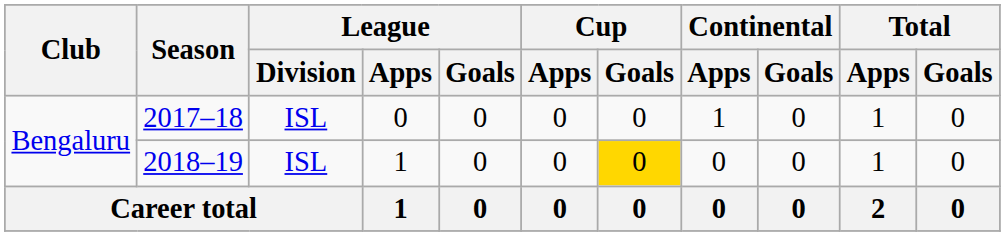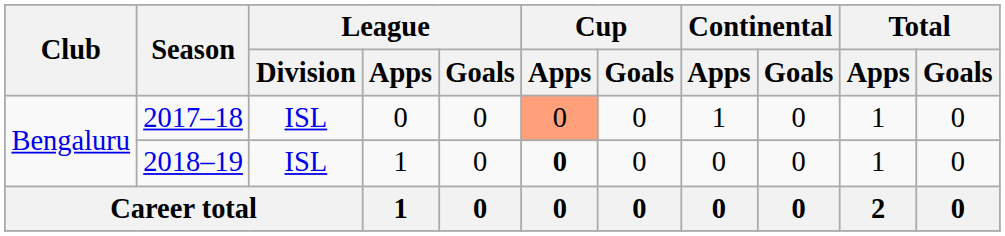(560, 117) no background -> (560, 117) lightsalmon background
(560, 162) normal -> (560, 162) bold
(639, 162) gold background -> (639, 162) no background
